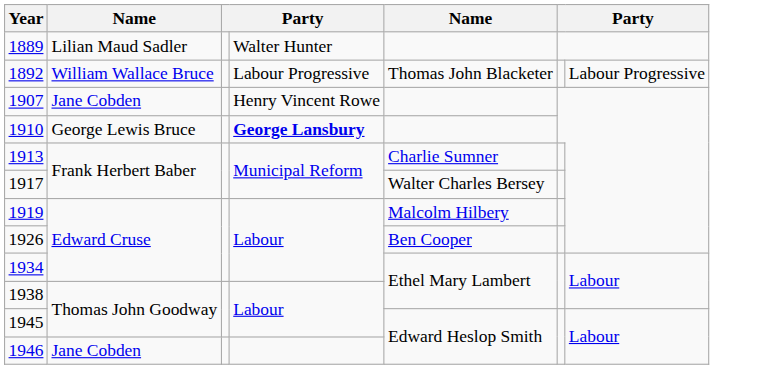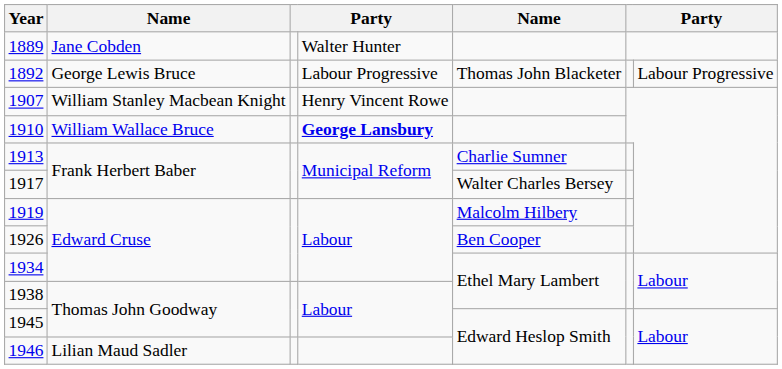(119, 45) Lilian Maud Sadler -> (96, 45) Jane Cobden
(133, 73) William Wallace Bruce -> (123, 73) George Lewis Bruce
(96, 101) Jane Cobden -> (169, 101) William Stanley Macbean Knight
(123, 128) George Lewis Bruce -> (133, 128) William Wallace Bruce
(96, 350) Jane Cobden -> (119, 350) Lilian Maud Sadler
